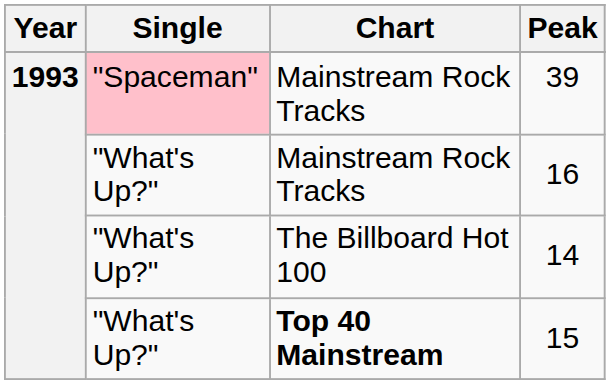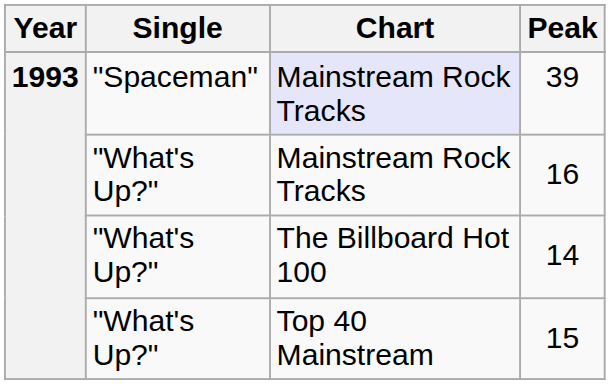(175, 76) pink background -> (175, 76) no background
(393, 92) no background -> (394, 92) lavender background
(360, 337) bold -> (355, 337) normal
